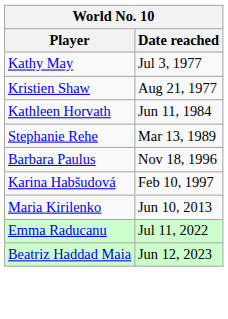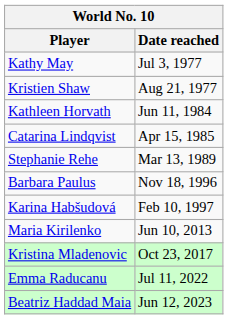+ row: (62, 135)
+ row: (67, 254)
